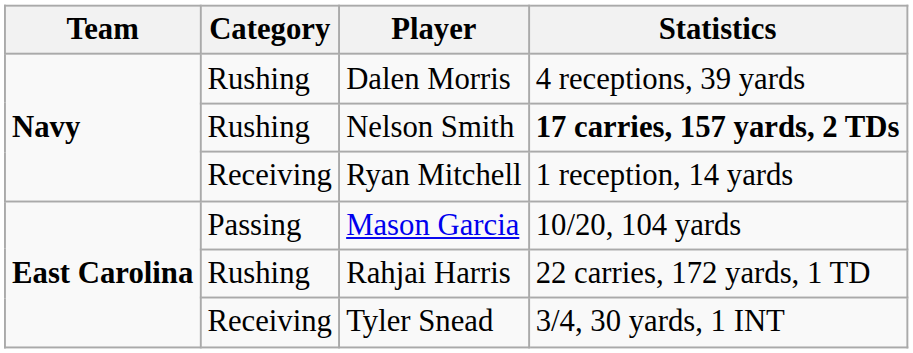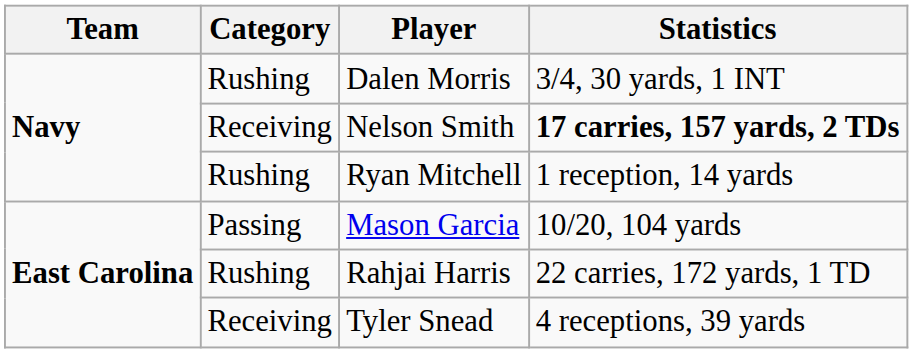(670, 78) 4 receptions, 39 yards -> (660, 78) 3/4, 30 yards, 1 INT
(259, 127) Rushing -> (270, 127) Receiving
(270, 175) Receiving -> (259, 175) Rushing
(660, 321) 3/4, 30 yards, 1 INT -> (670, 321) 4 receptions, 39 yards
